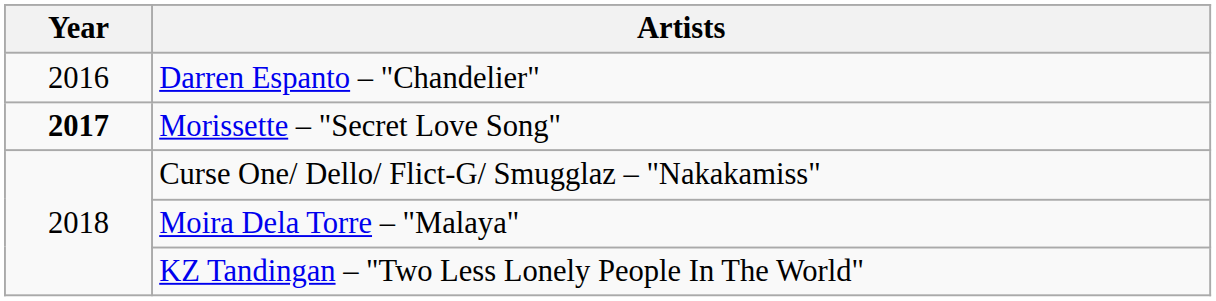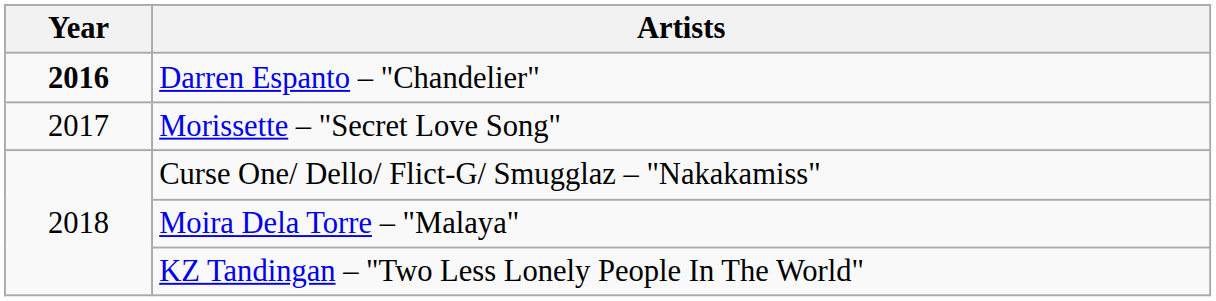(79, 77) normal -> (79, 77) bold
(79, 125) bold -> (79, 125) normal
